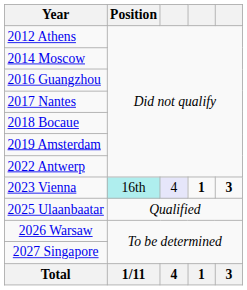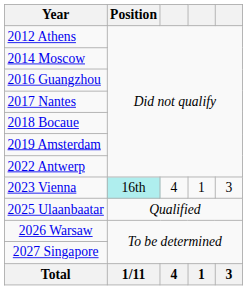(174, 187) lavender background -> (174, 187) no background
(201, 187) bold -> (201, 187) normal
(229, 187) bold -> (229, 187) normal
